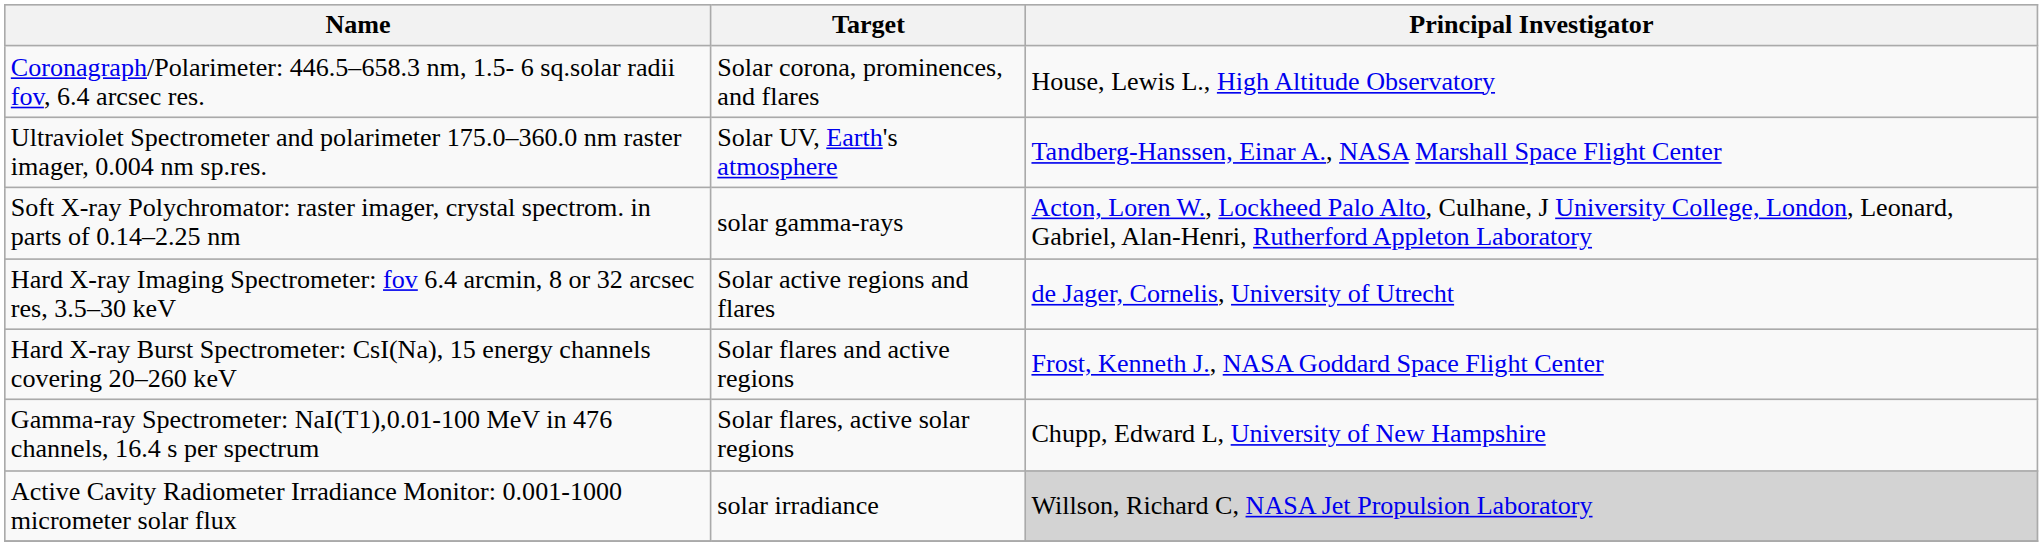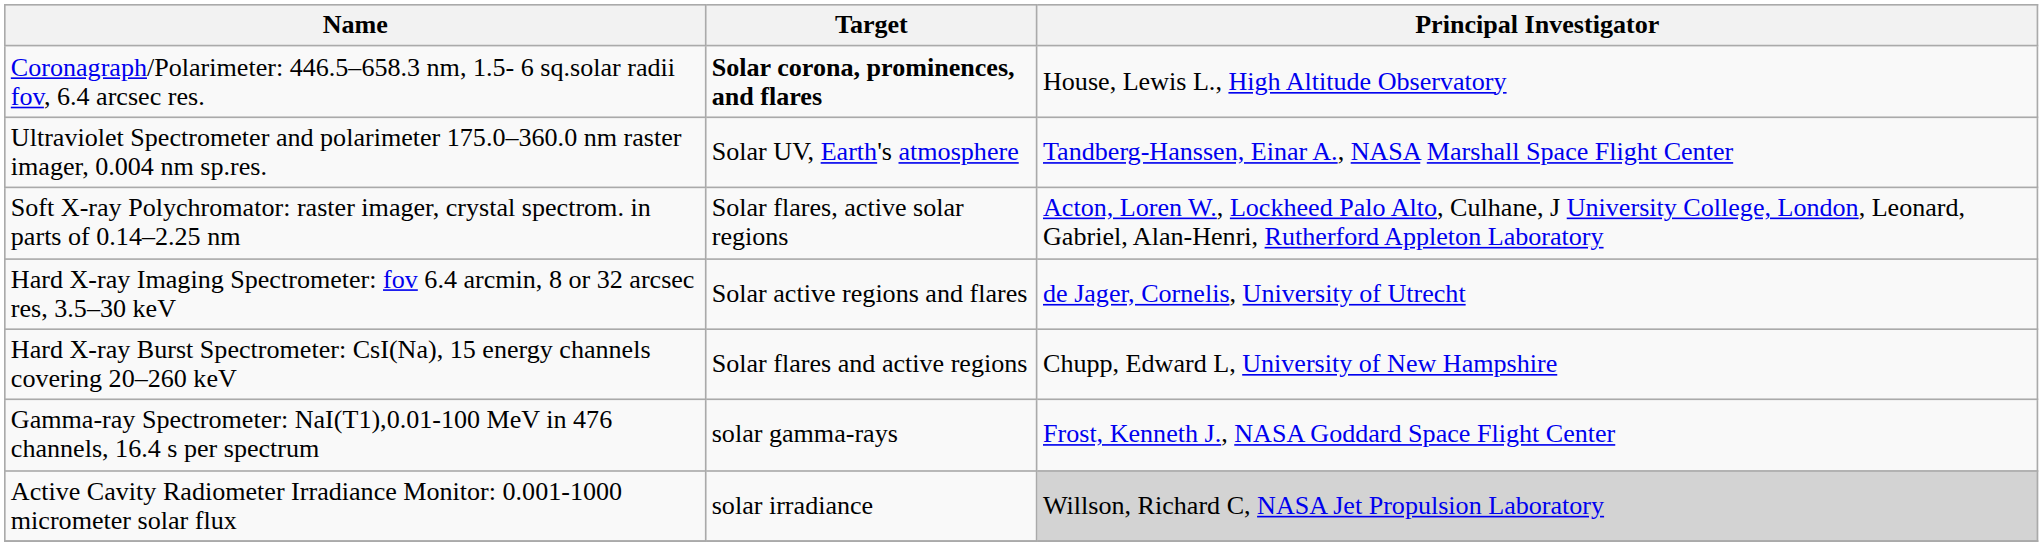(860, 81) normal -> (863, 81) bold
(810, 222) solar gamma-rays -> (838, 222) Solar flares, active solar regions
(1318, 364) Frost, Kenneth J., NASA Goddard Space Flight Center -> (1300, 364) Chupp, Edward L, University of New Hampshire
(843, 434) Solar flares, active solar regions -> (805, 434) solar gamma-rays
(1289, 434) Chupp, Edward L, University of New Hampshire -> (1329, 434) Frost, Kenneth J., NASA Goddard Space Flight Center
